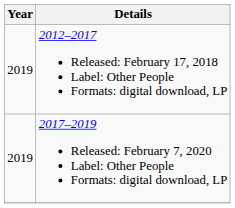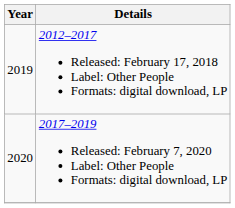(20, 158) 2019 -> (20, 158) 2020
